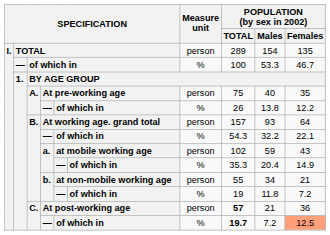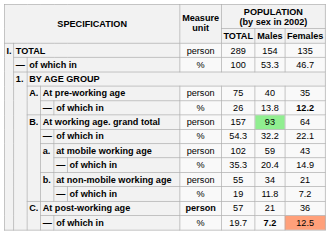(305, 107) normal -> (305, 107) bold
(270, 122) no background -> (270, 122) lightgreen background
(201, 208) normal -> (201, 208) bold
(238, 208) bold -> (238, 208) normal
(238, 222) bold -> (238, 222) normal
(270, 222) normal -> (270, 222) bold
